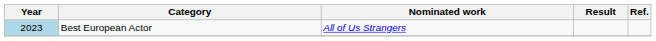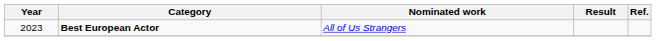(31, 28) lightblue background -> (31, 28) no background
(106, 28) normal -> (110, 28) bold
